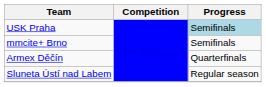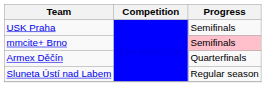(213, 27) lightblue background -> (213, 27) no background
(213, 43) no background -> (213, 43) pink background
